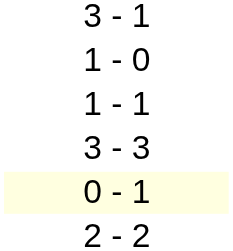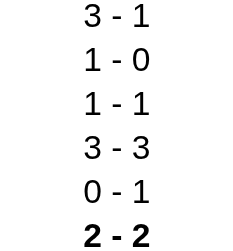(117, 192) lightyellow background -> (117, 192) no background
(117, 236) normal -> (117, 236) bold
